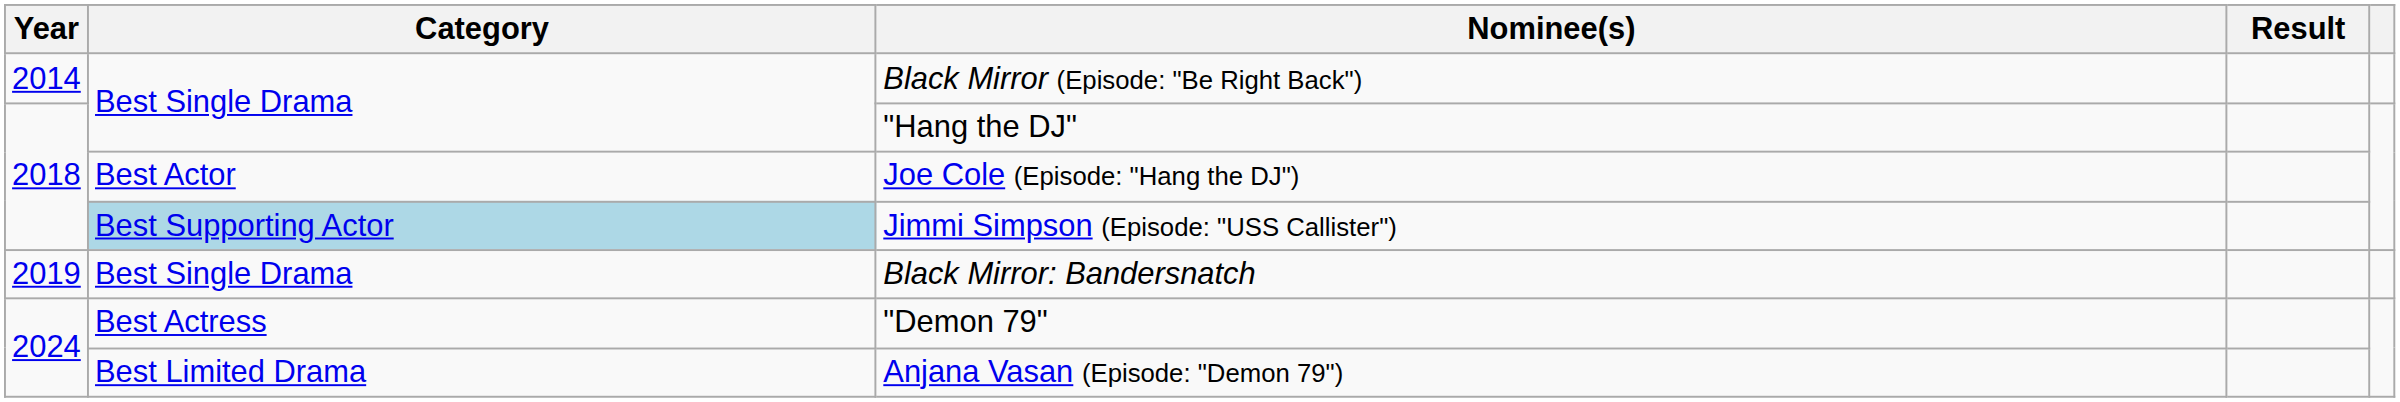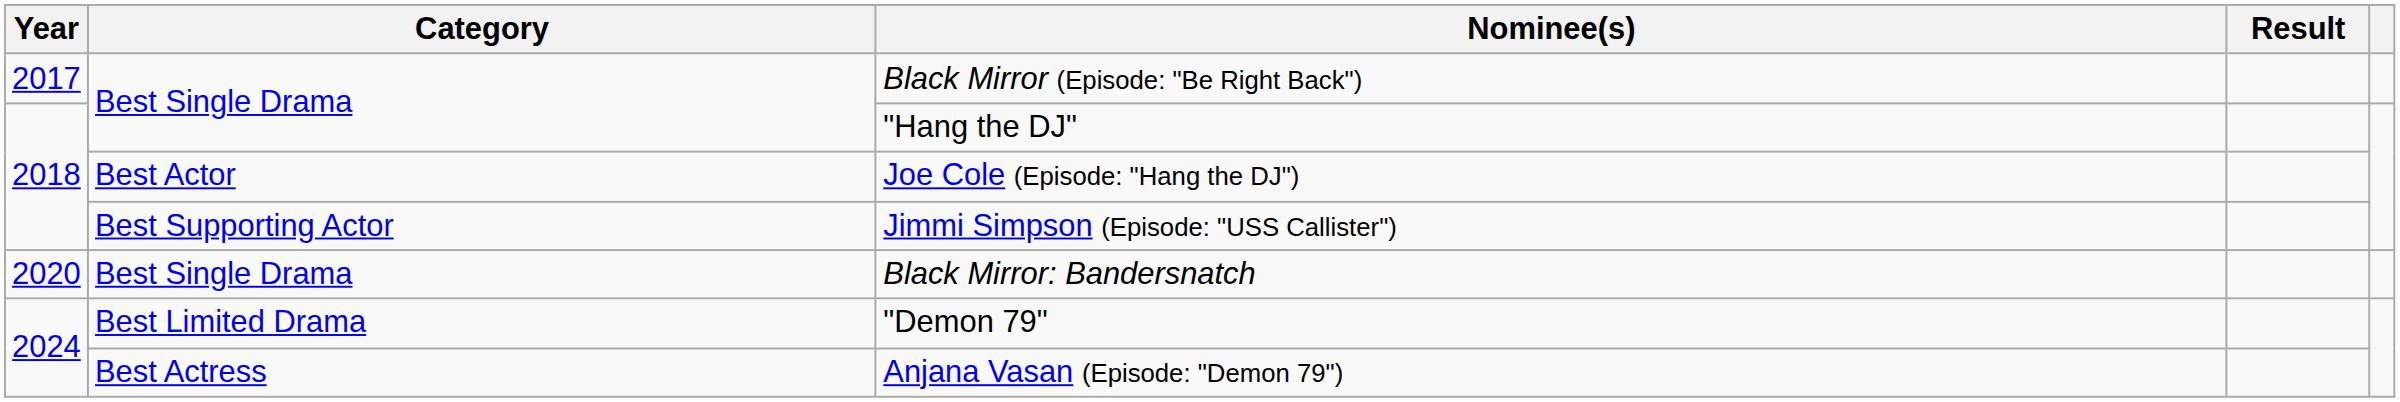(46, 77) 2014 -> (46, 77) 2017
(244, 224) lightblue background -> (244, 224) no background
(46, 273) 2019 -> (46, 273) 2020
(181, 322) Best Actress -> (231, 322) Best Limited Drama
(231, 371) Best Limited Drama -> (181, 371) Best Actress
